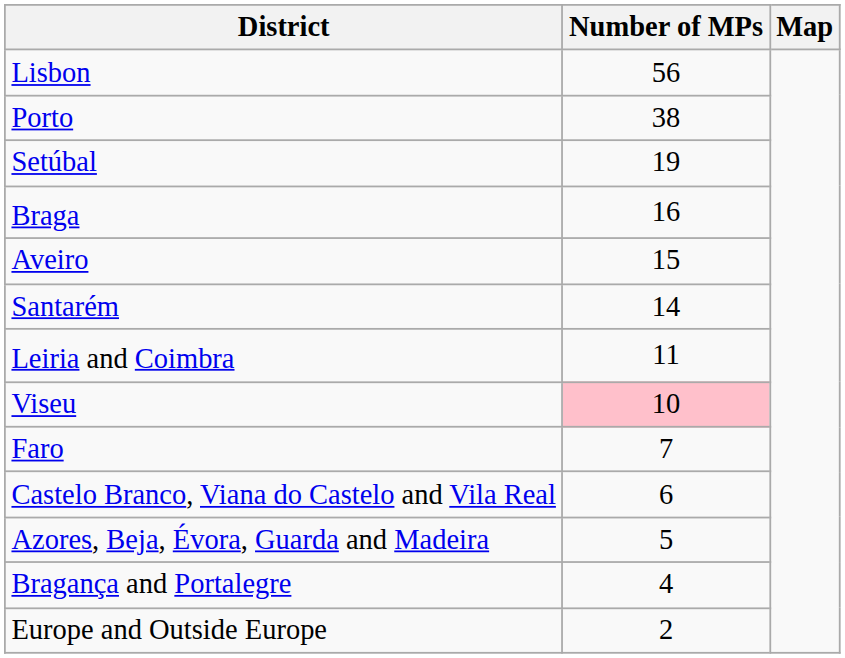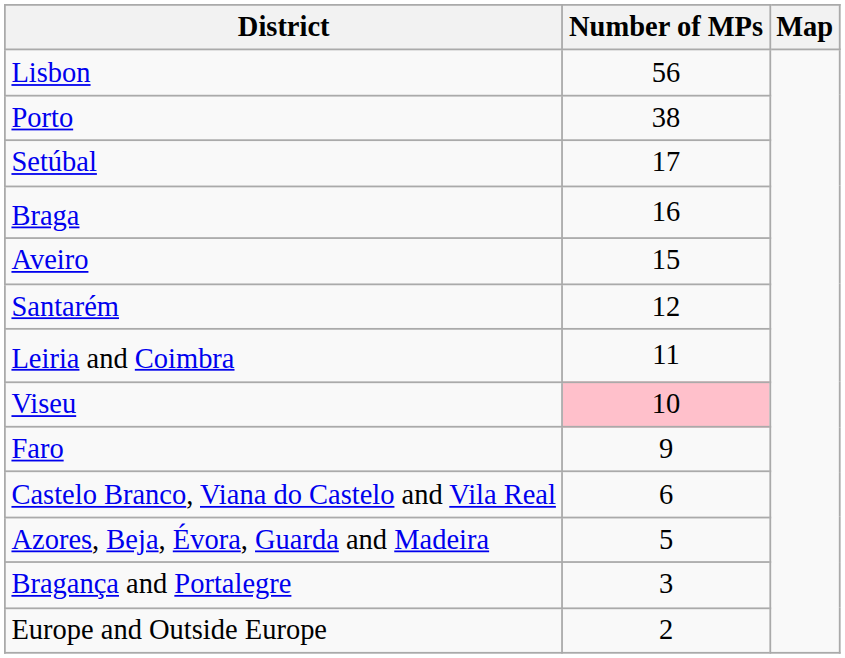(666, 162) 19 -> (666, 162) 17
(666, 305) 14 -> (666, 305) 12
(666, 448) 7 -> (666, 448) 9
(666, 584) 4 -> (666, 584) 3
